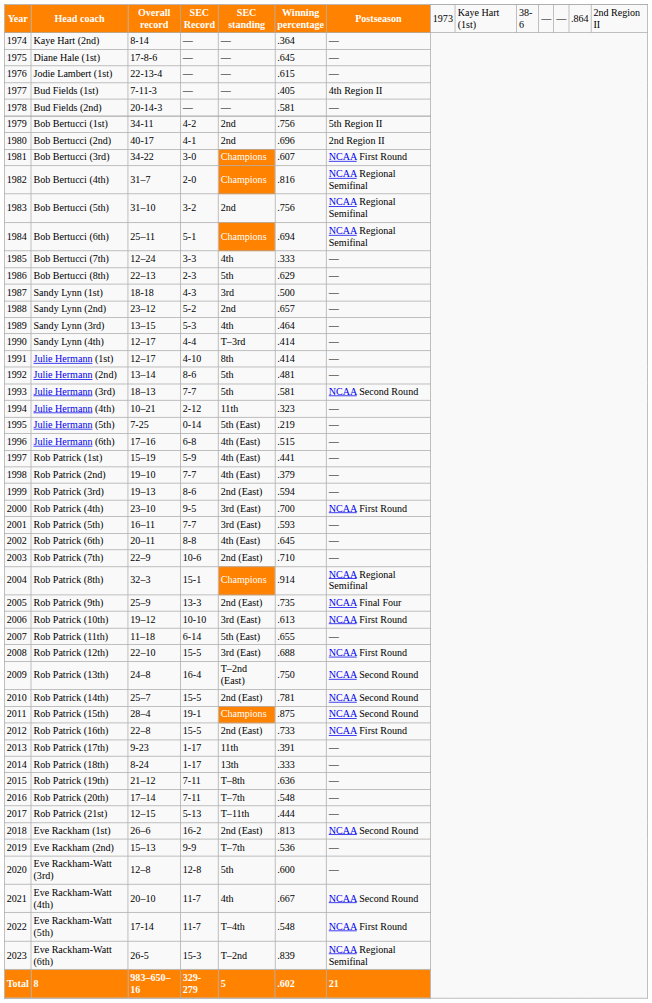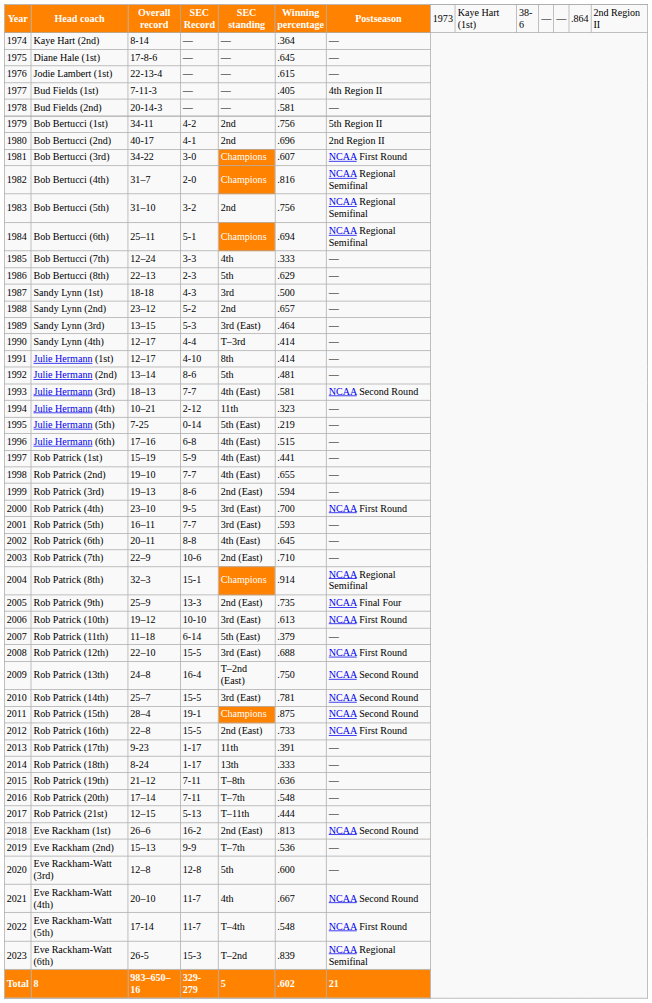(227, 325) 4th -> (241, 325) 3rd (East)
(227, 391) 5th -> (240, 391) 4th (East)
(286, 474) .379 -> (286, 474) .655
(286, 636) .655 -> (286, 636) .379
(242, 697) 2nd (East) -> (241, 697) 3rd (East)
